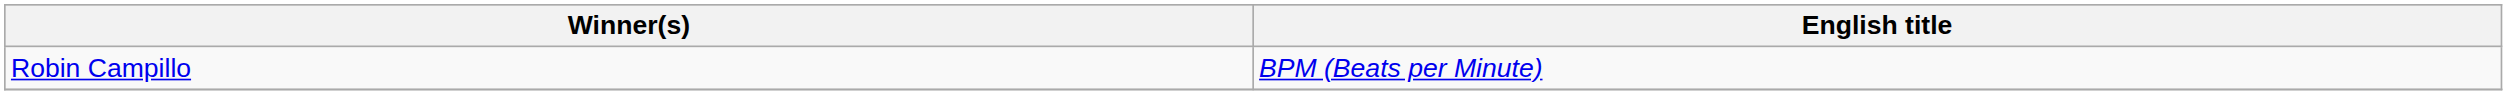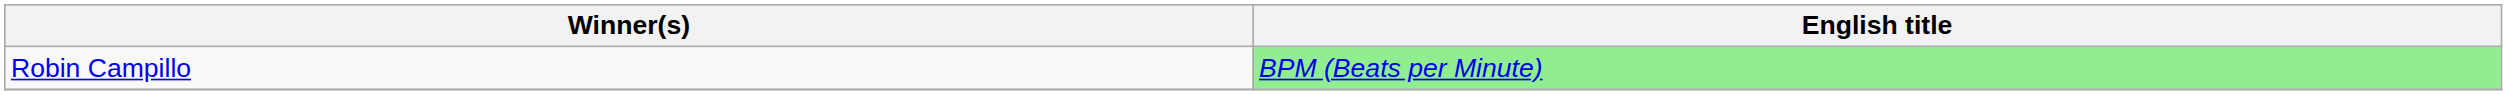(1401, 67) no background -> (1401, 67) lightgreen background
